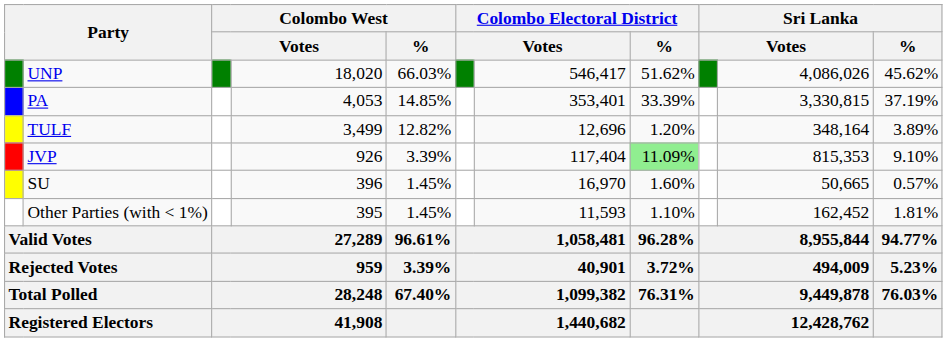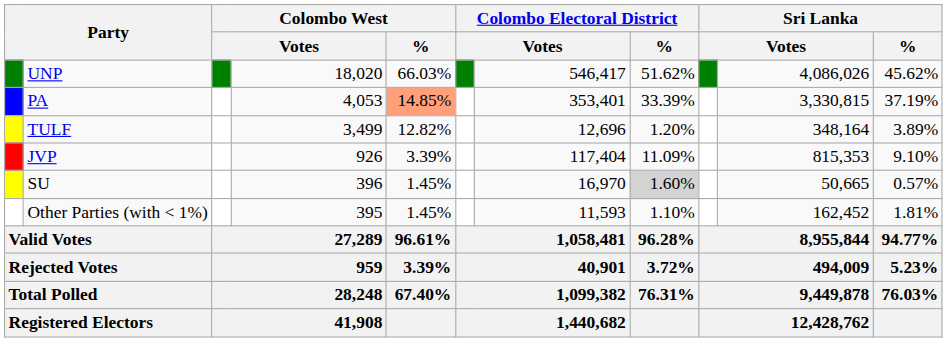(424, 101) no background -> (424, 101) lightsalmon background
(668, 156) lightgreen background -> (668, 156) no background
(672, 184) no background -> (672, 184) lightgrey background
